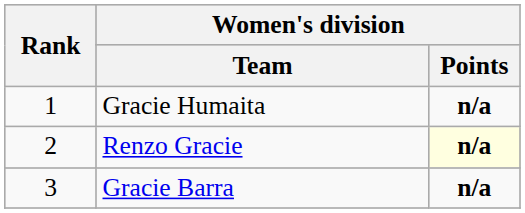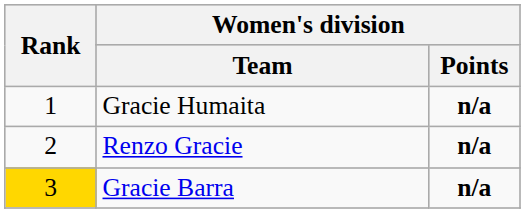(474, 146) lightyellow background -> (474, 146) no background
(51, 187) no background -> (51, 187) gold background
